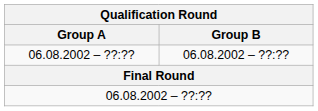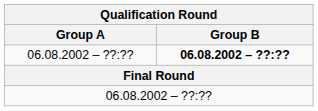(236, 54) normal -> (235, 54) bold
